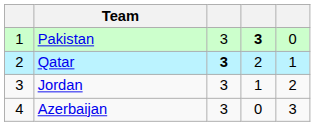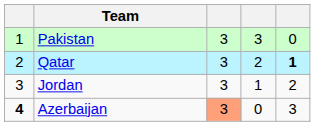(258, 39) bold -> (258, 39) normal
(224, 62) bold -> (224, 62) normal
(293, 62) normal -> (293, 62) bold
(19, 109) normal -> (19, 109) bold
(224, 109) no background -> (224, 109) lightsalmon background
